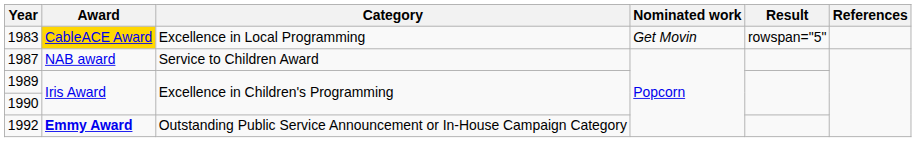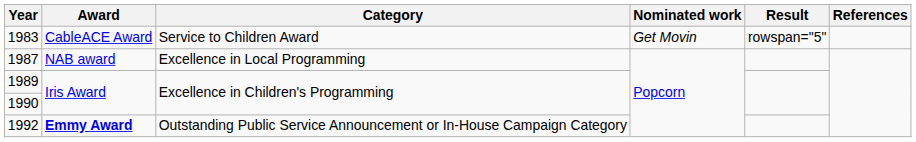(99, 37) gold background -> (99, 37) no background
(262, 37) Excellence in Local Programming -> (239, 37) Service to Children Award
(239, 59) Service to Children Award -> (262, 59) Excellence in Local Programming
